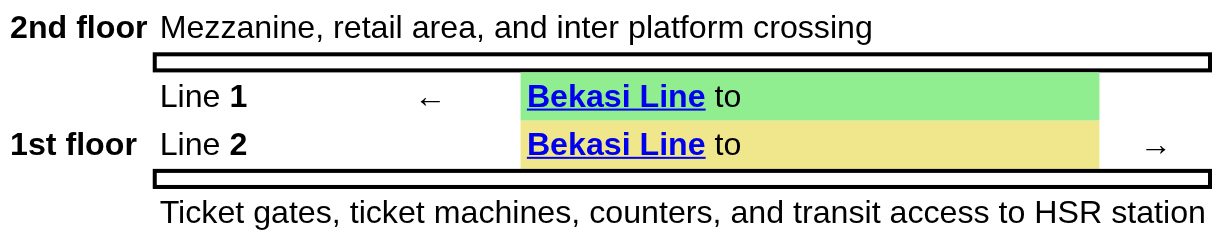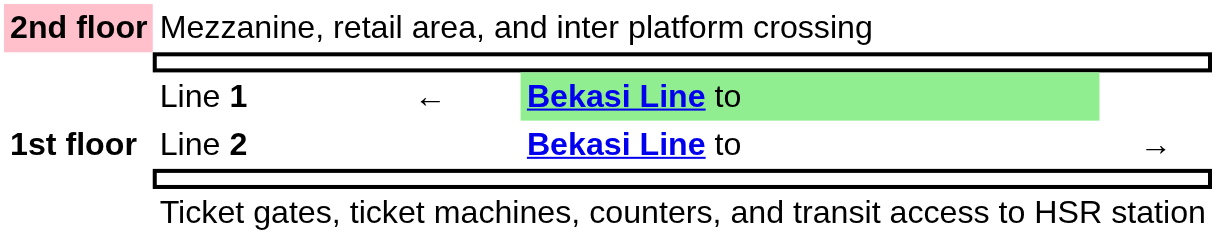(79, 27) no background -> (79, 27) pink background
(634, 144) khaki background -> (634, 144) no background
